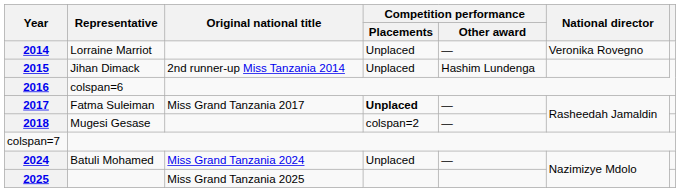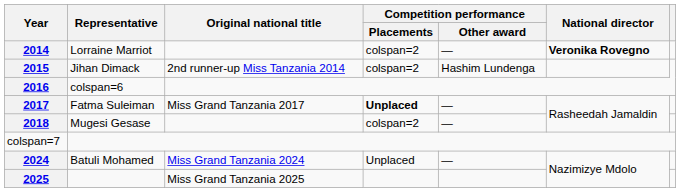(390, 50) Unplaced -> (392, 50) colspan=2
(596, 50) normal -> (599, 50) bold
(390, 69) Unplaced -> (392, 69) colspan=2
